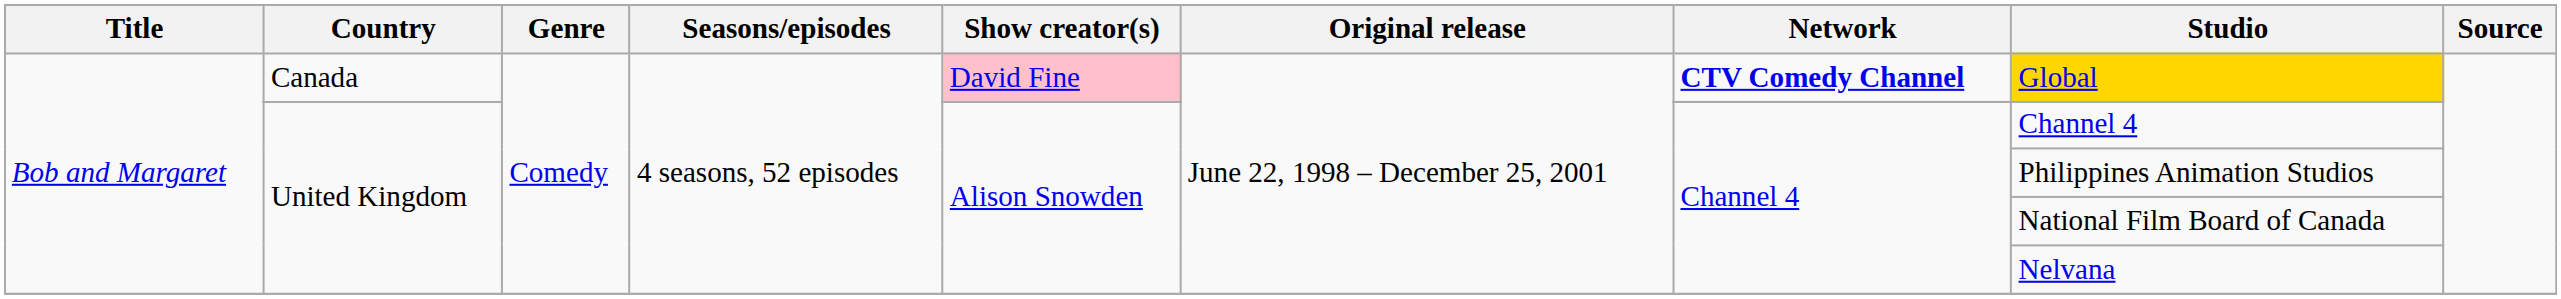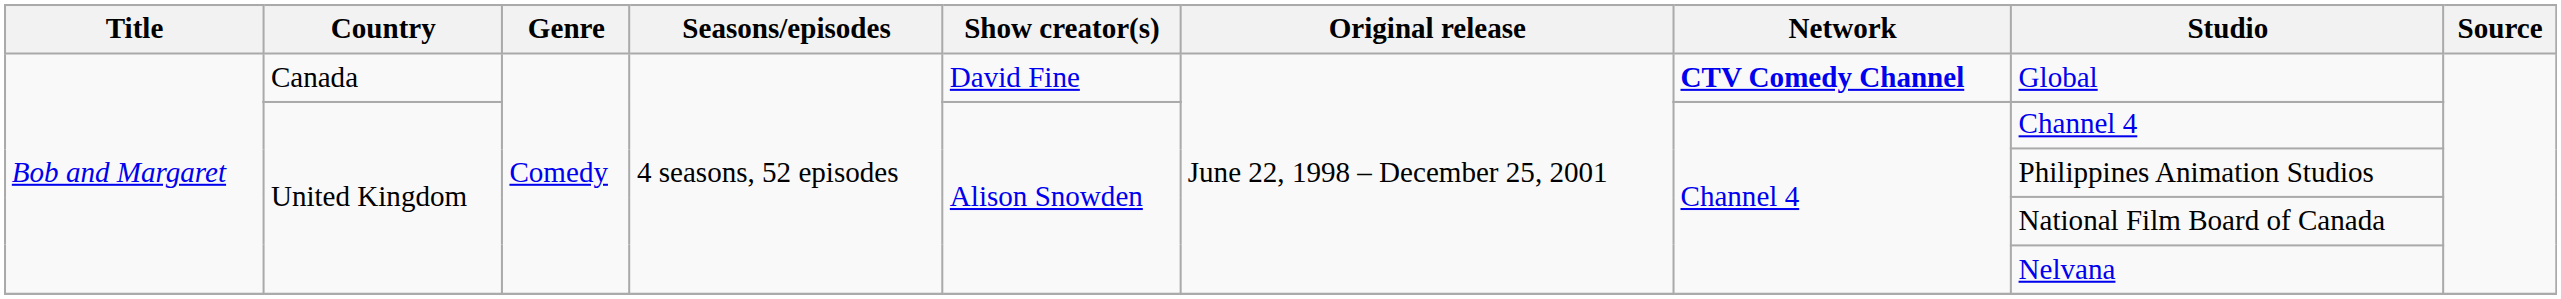(1015, 76) pink background -> (1015, 76) no background
(2058, 76) gold background -> (2058, 76) no background
